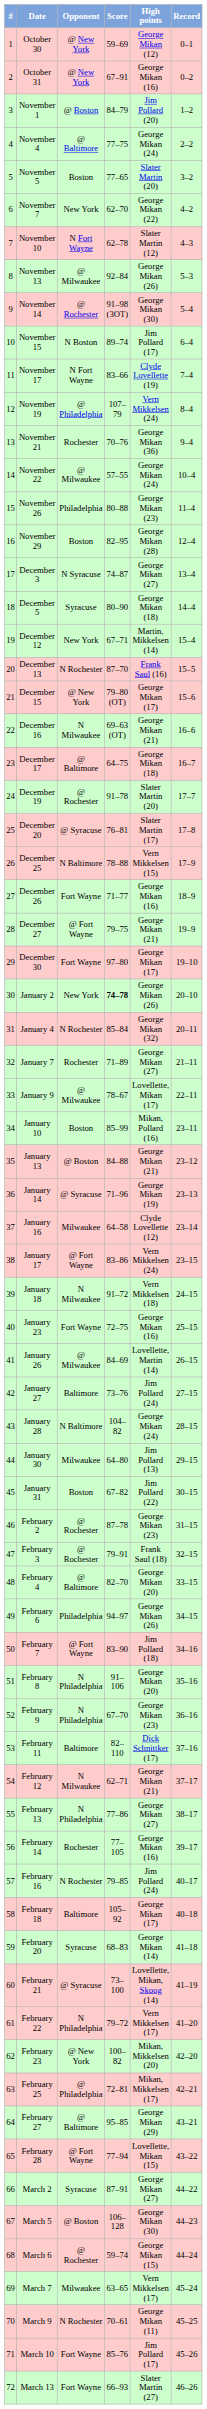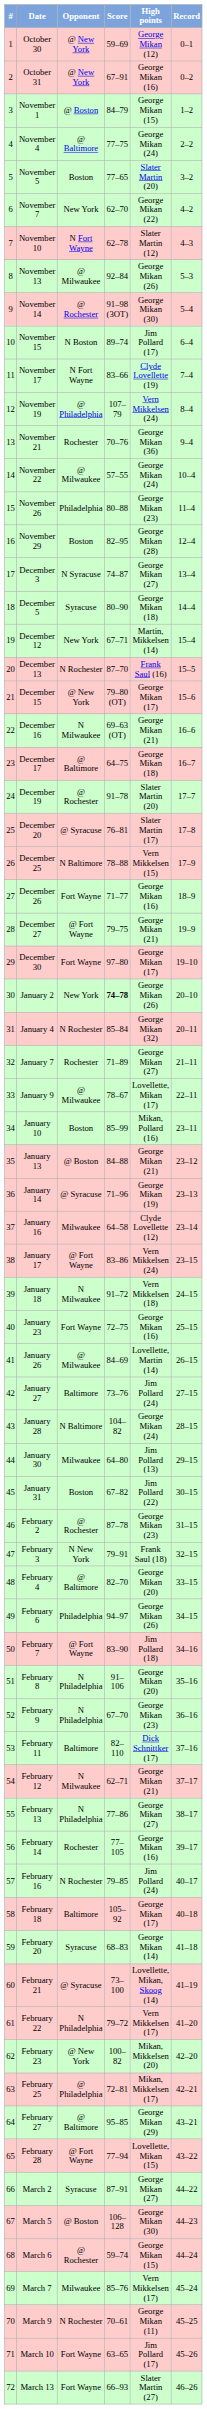(151, 110) Jim Pollard (20) -> (151, 110) George Mikan (15)
(81, 1554) @ Rochester -> (81, 1554) N New York
(117, 2288) 63–65 -> (117, 2288) 85–76
(117, 2354) 85–76 -> (117, 2354) 63–65
